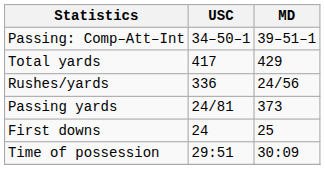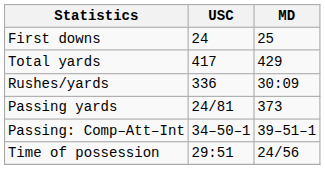rows swapped: (54, 130) <-> (96, 39)
(278, 85) 24/56 -> (278, 85) 30:09
(278, 153) 30:09 -> (278, 153) 24/56
